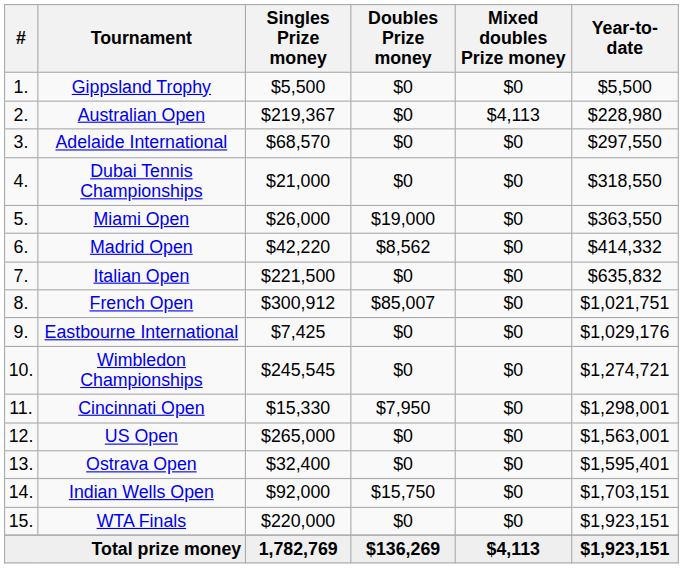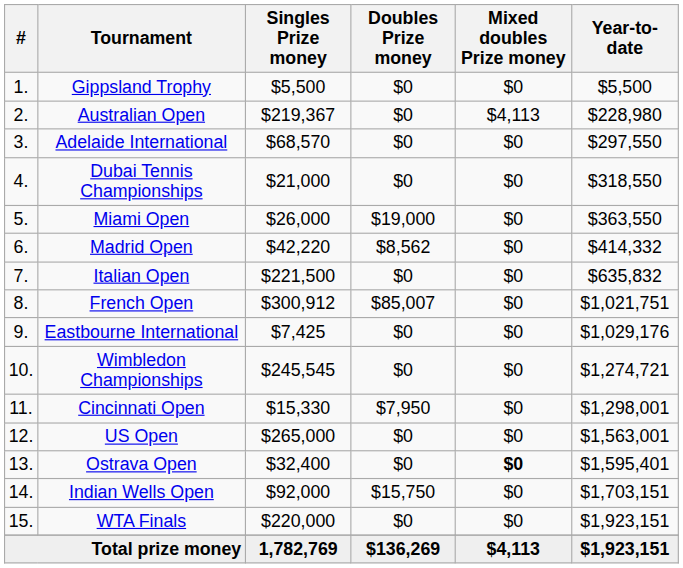(513, 464) normal -> (513, 464) bold
